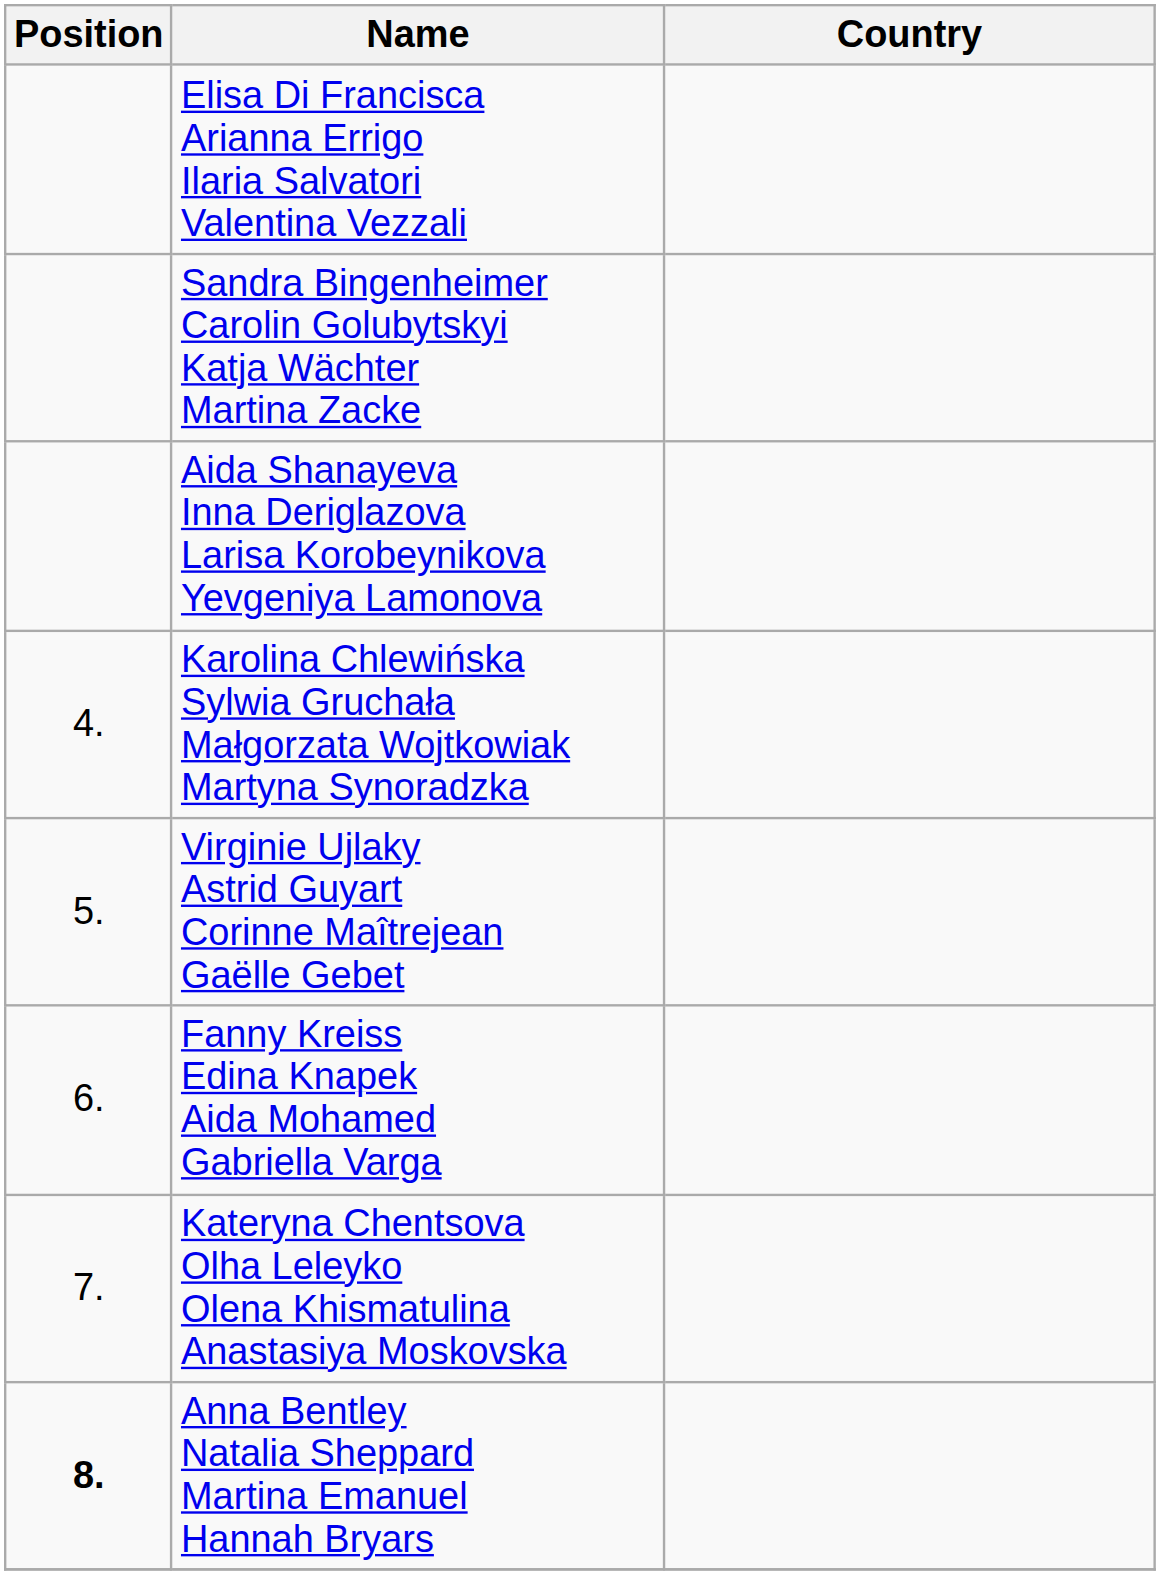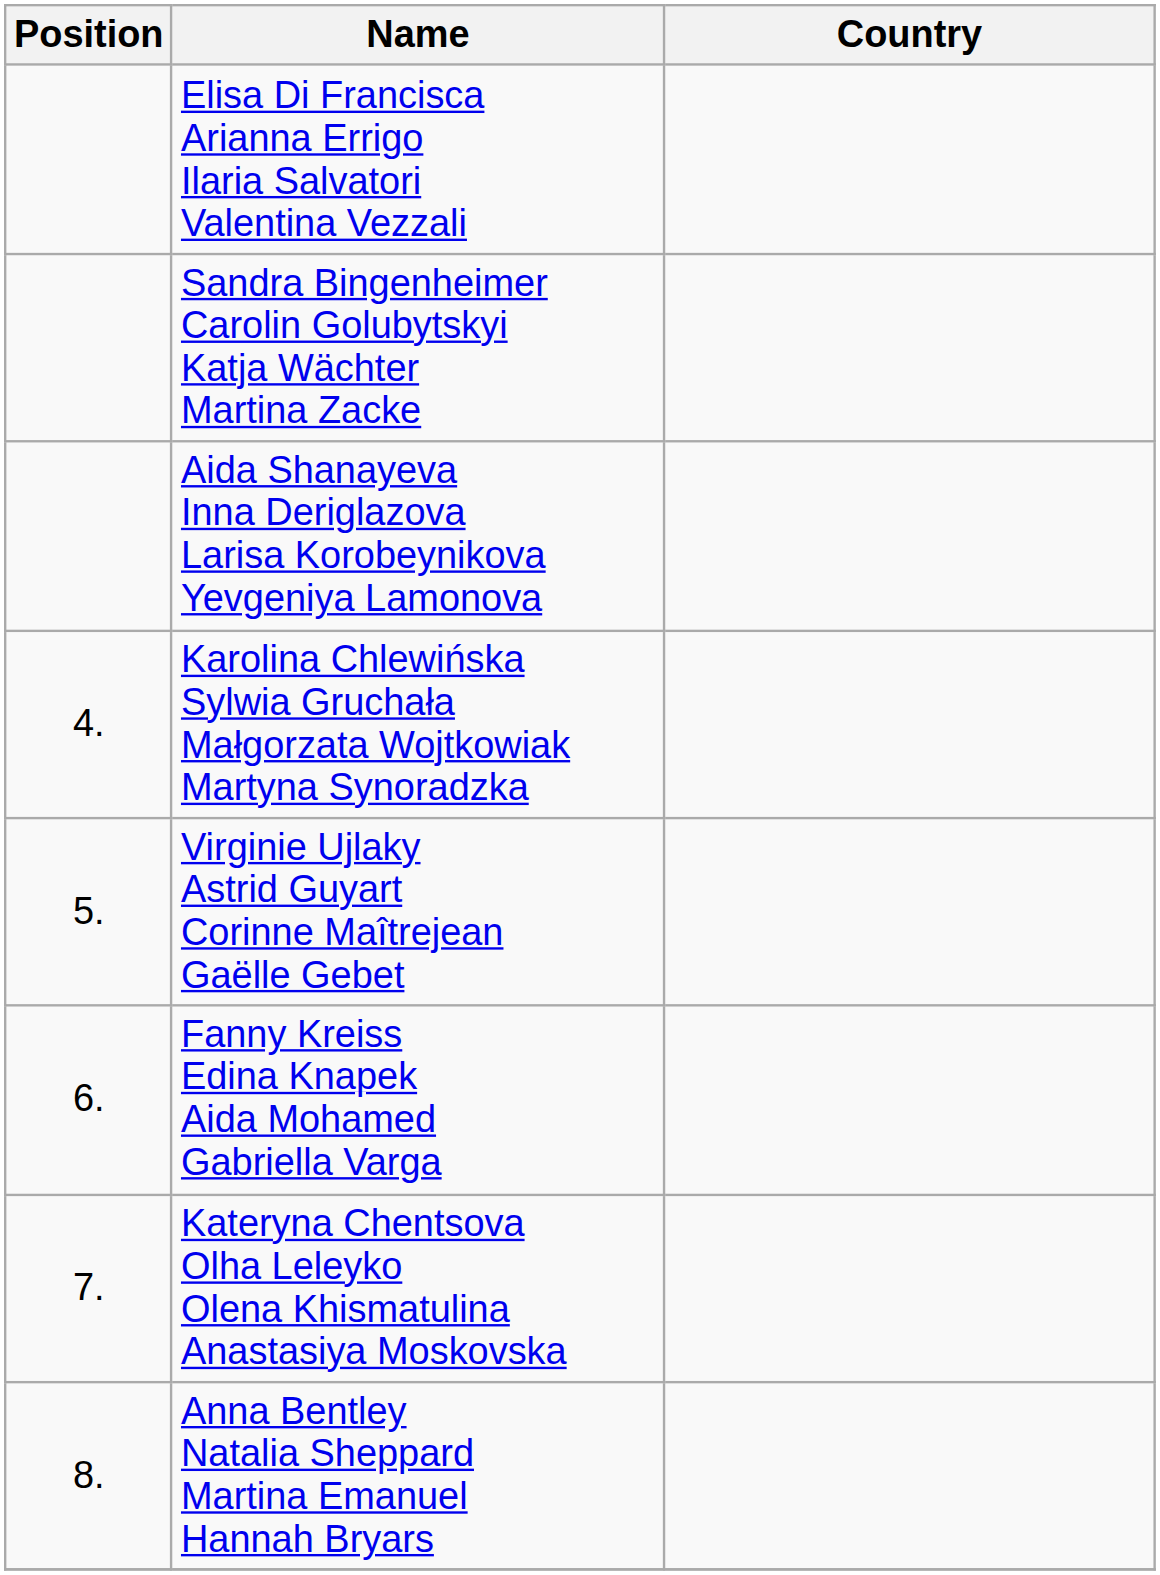(89, 1475) bold -> (89, 1475) normal
